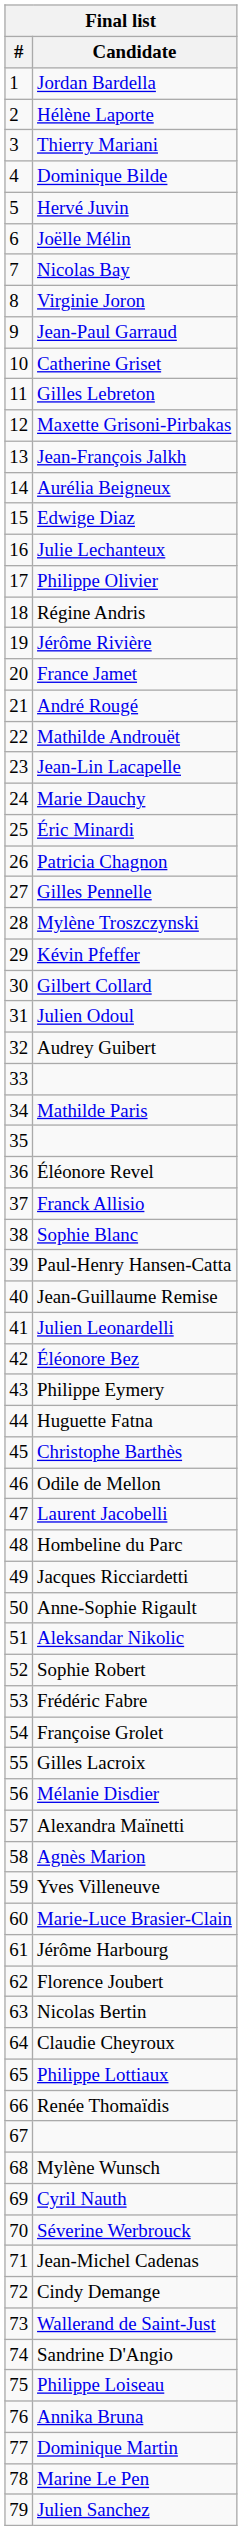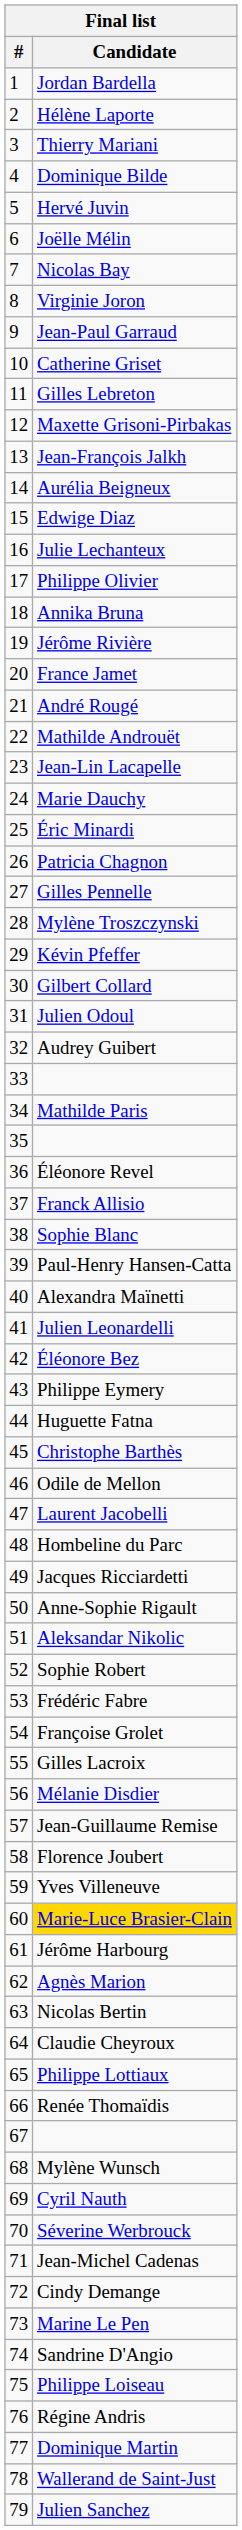(91, 612) Régine Andris -> (90, 612) Annika Bruna
(127, 1296) Jean-Guillaume Remise -> (111, 1296) Alexandra Maïnetti
(111, 1825) Alexandra Maïnetti -> (127, 1825) Jean-Guillaume Remise
(91, 1856) Agnès Marion -> (100, 1856) Florence Joubert
(134, 1918) no background -> (134, 1918) gold background
(100, 1980) Florence Joubert -> (91, 1980) Agnès Marion
(126, 2323) Wallerand de Saint-Just -> (93, 2323) Marine Le Pen
(90, 2416) Annika Bruna -> (91, 2416) Régine Andris
(93, 2478) Marine Le Pen -> (126, 2478) Wallerand de Saint-Just
